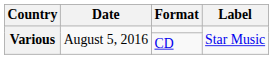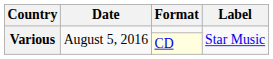(164, 43) no background -> (164, 43) lightyellow background
